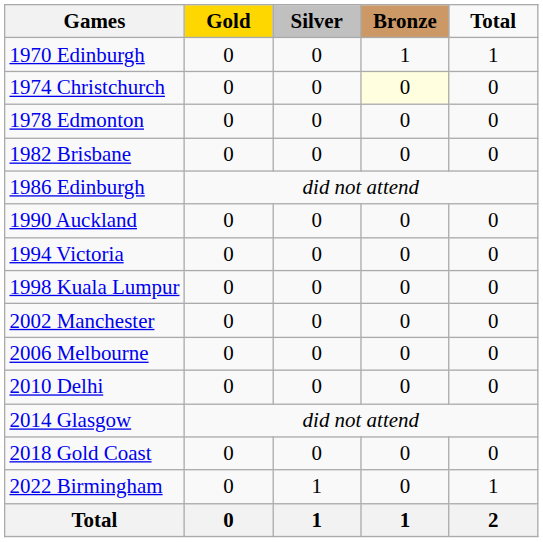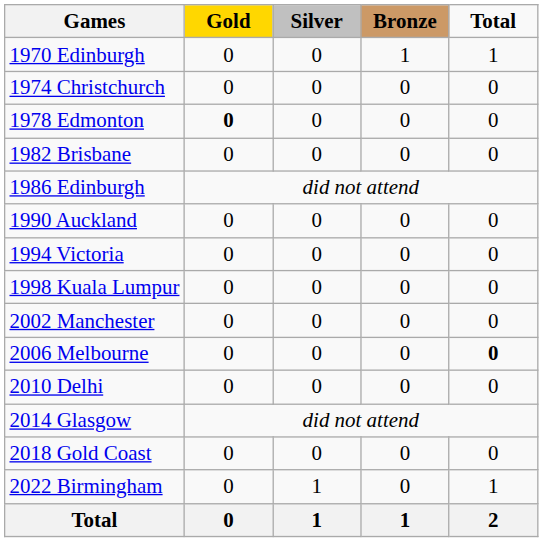(405, 87) lightyellow background -> (405, 87) no background
(228, 120) normal -> (228, 120) bold
(493, 353) normal -> (493, 353) bold
